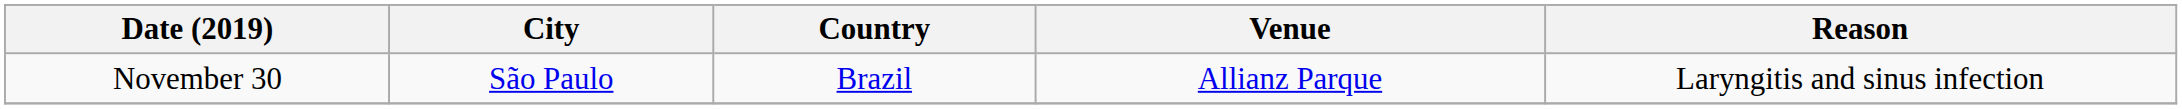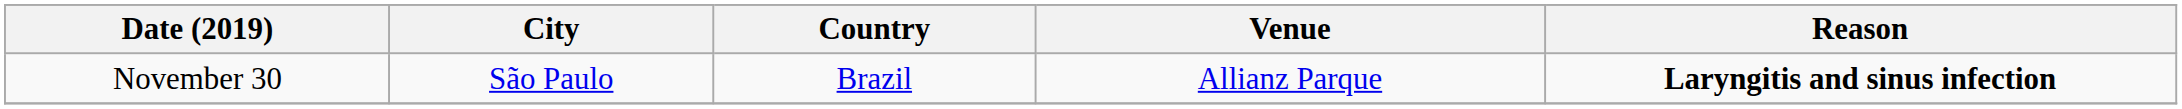(1860, 77) normal -> (1860, 77) bold
